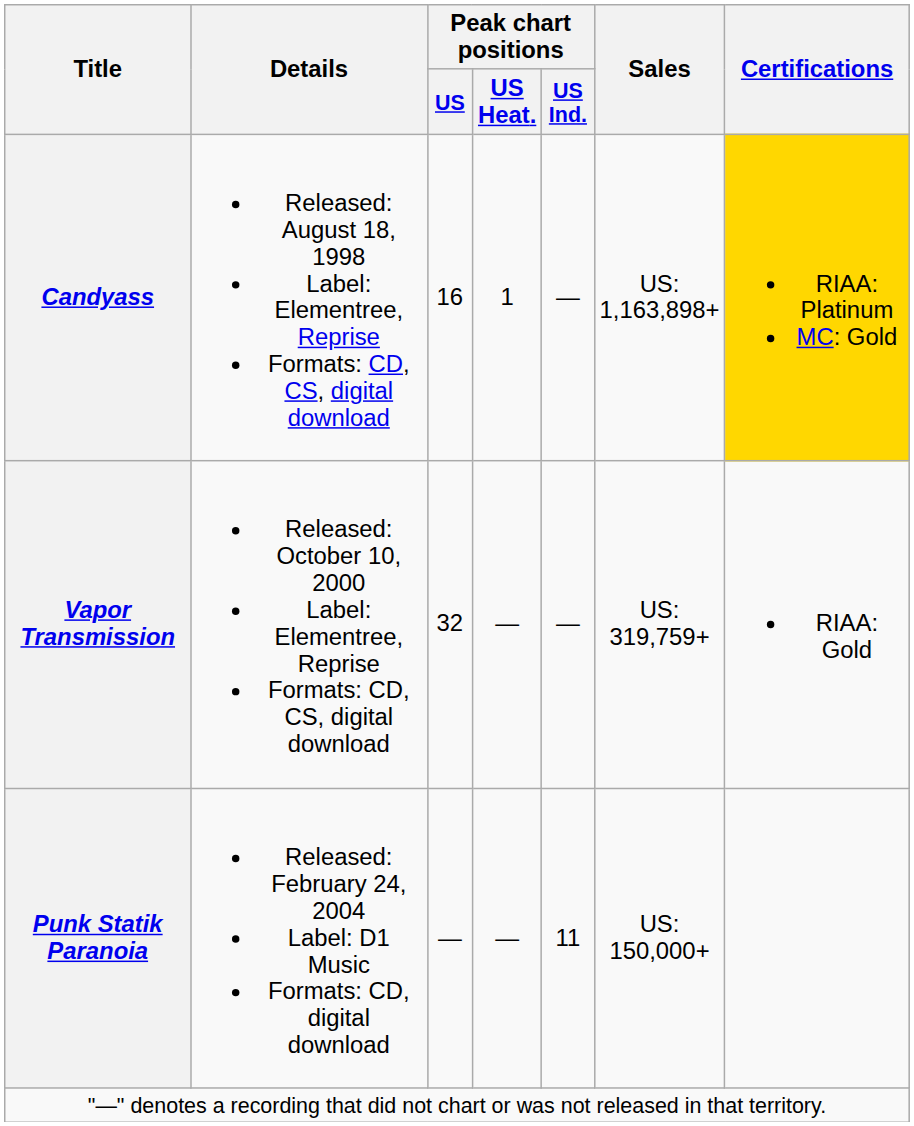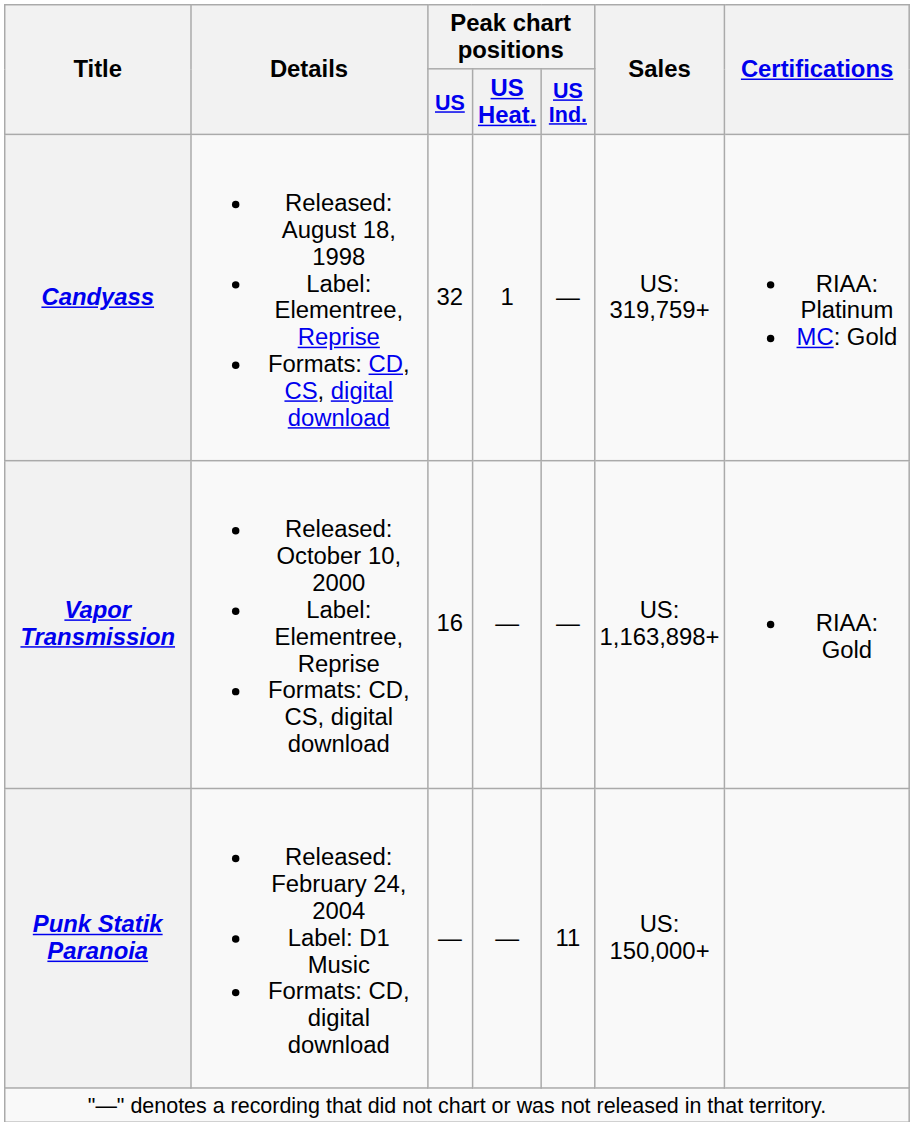(450, 297) 16 -> (450, 297) 32
(660, 297) US: 1,163,898+ -> (660, 297) US: 319,759+
(817, 311) gold background -> (817, 311) no background
(450, 624) 32 -> (450, 624) 16
(660, 624) US: 319,759+ -> (660, 624) US: 1,163,898+
